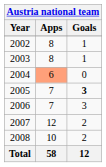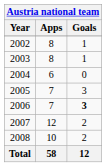(51, 75) lightsalmon background -> (51, 75) no background
(84, 91) bold -> (84, 91) normal
(84, 106) normal -> (84, 106) bold
